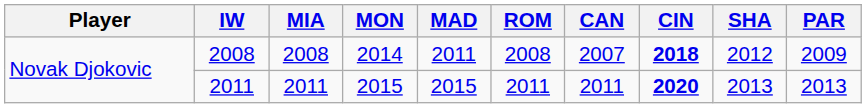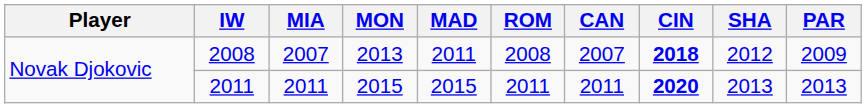(306, 53) 2008 -> (306, 53) 2007
(380, 53) 2014 -> (380, 53) 2013
